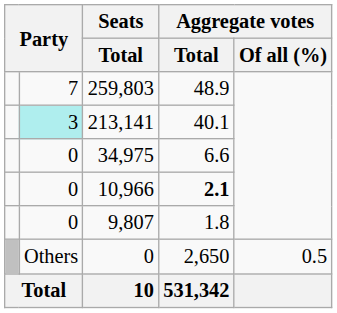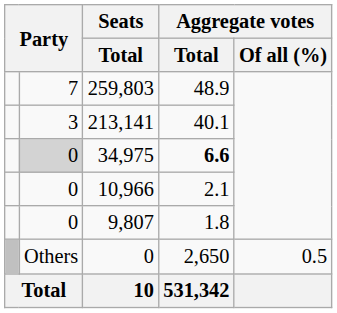(73, 122) paleturquoise background -> (73, 122) no background
(73, 155) no background -> (73, 155) lightgrey background
(217, 155) normal -> (217, 155) bold
(217, 189) bold -> (217, 189) normal
